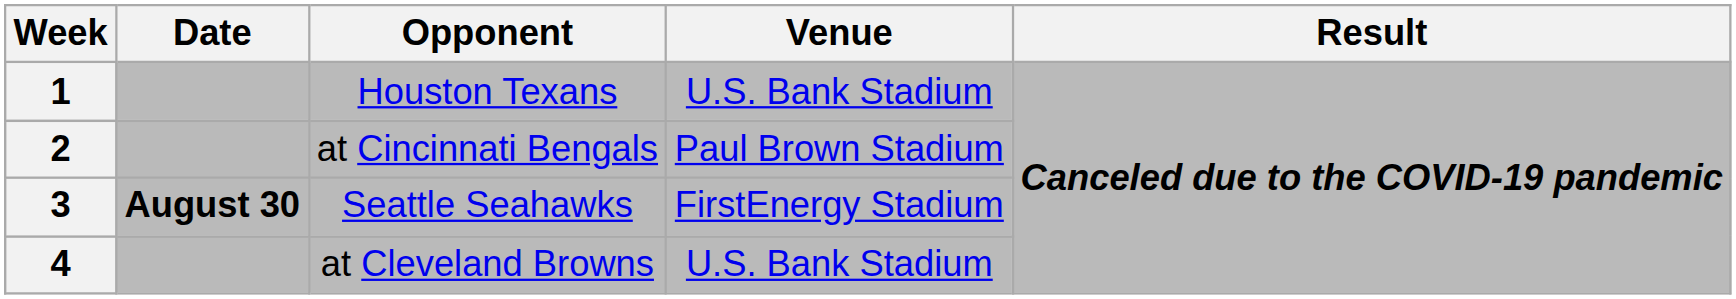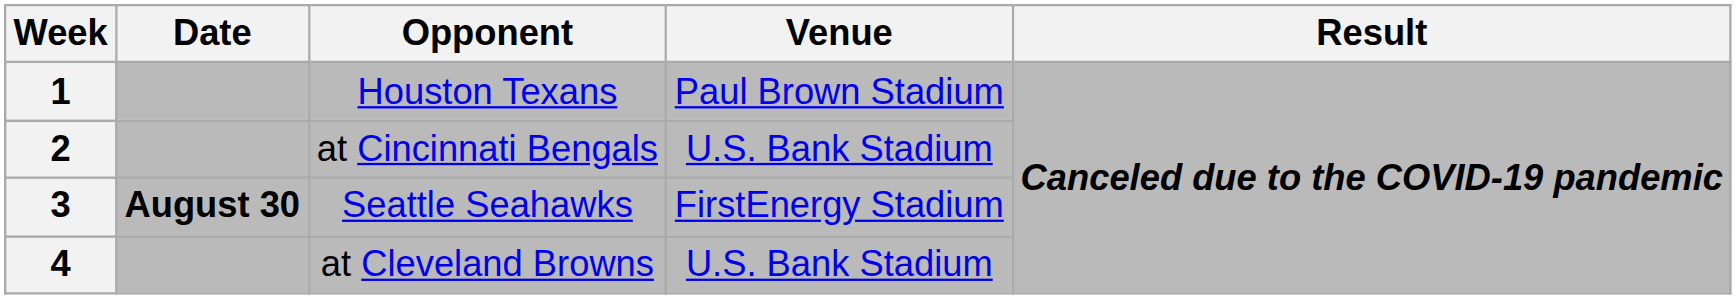(839, 90) U.S. Bank Stadium -> (839, 90) Paul Brown Stadium
(839, 148) Paul Brown Stadium -> (839, 148) U.S. Bank Stadium
